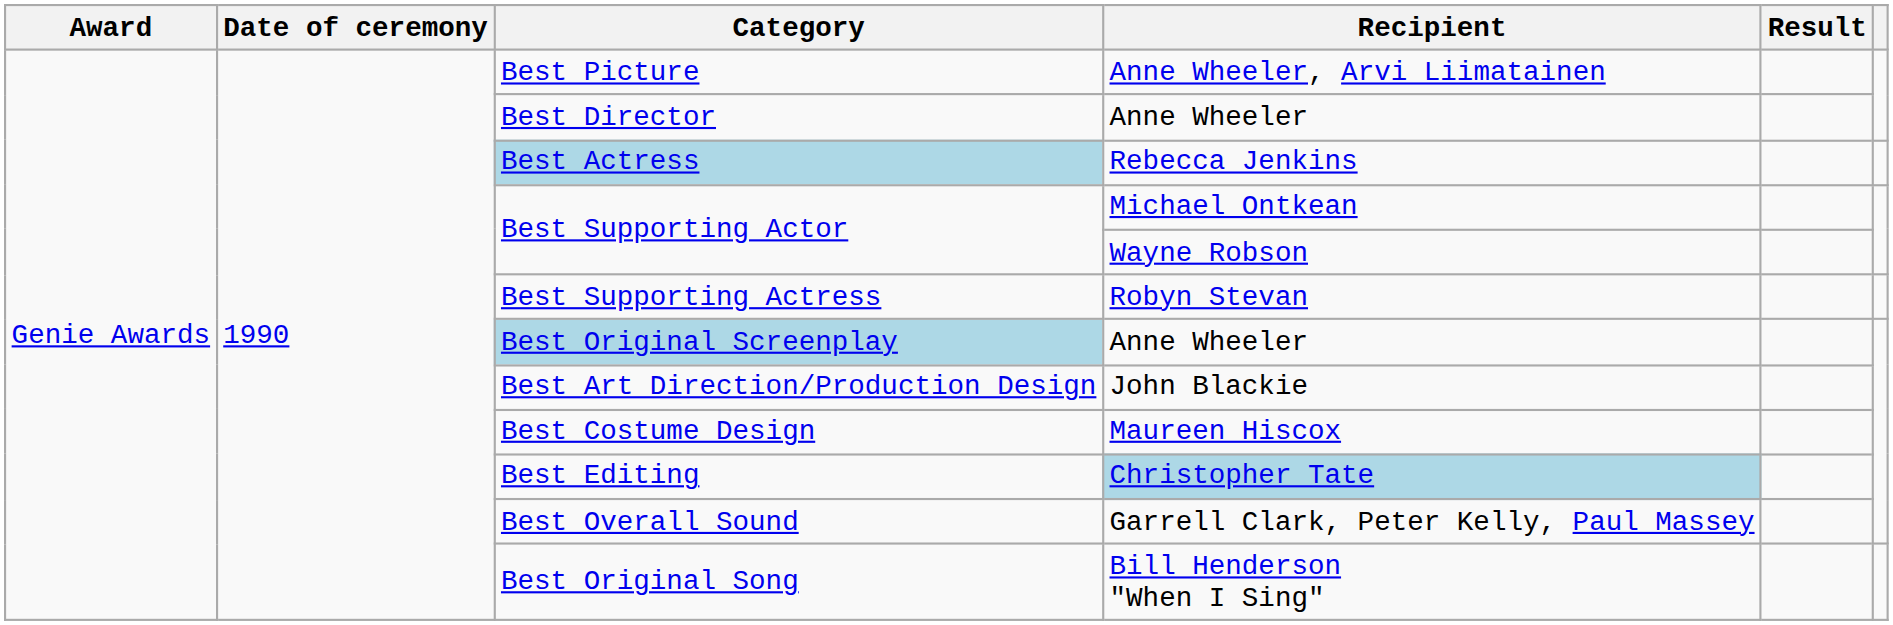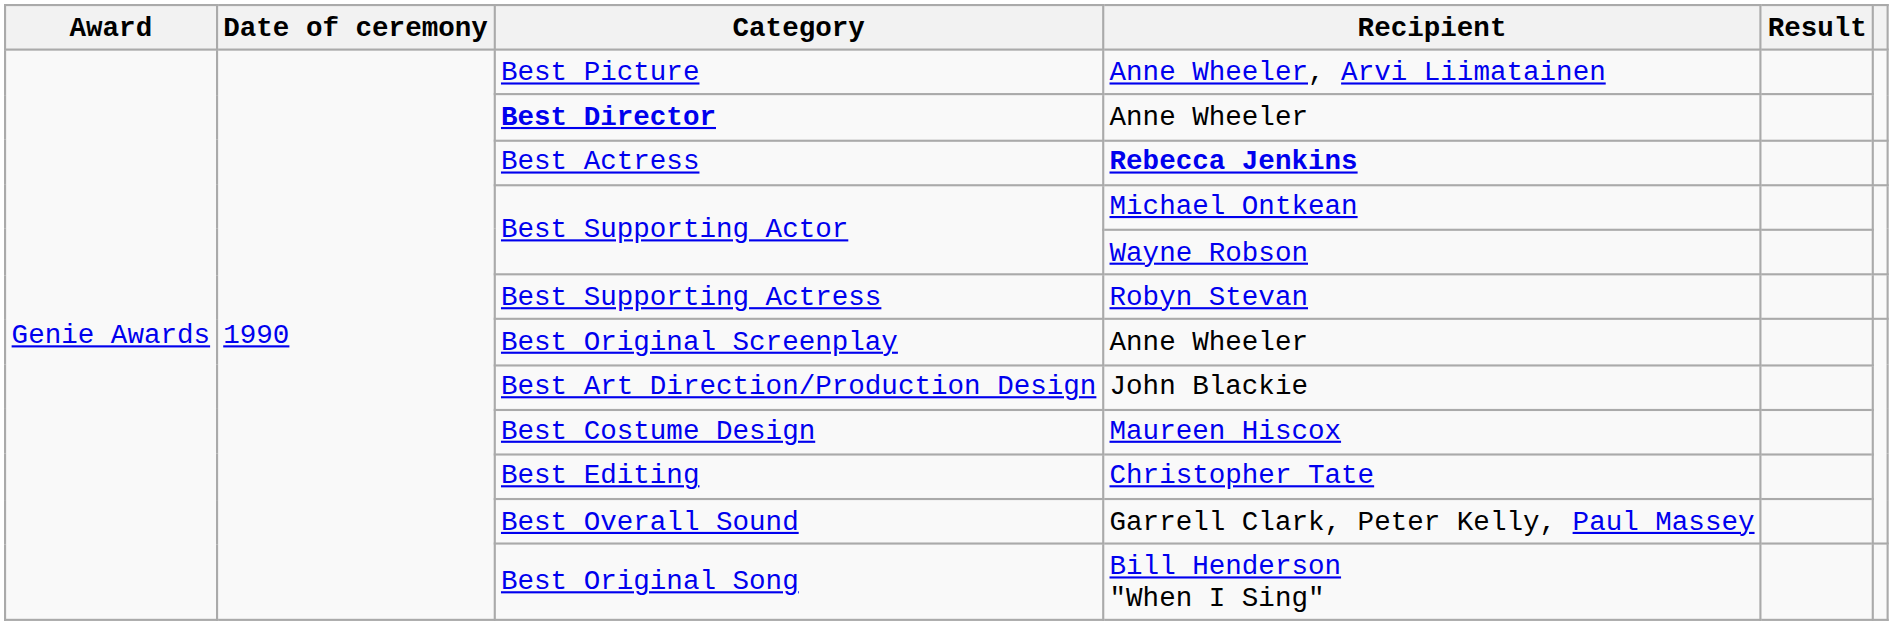(608, 117) normal -> (608, 117) bold
(600, 162) lightblue background -> (600, 162) no background
(1234, 162) normal -> (1234, 162) bold
(699, 342) lightblue background -> (699, 342) no background
(1242, 477) lightblue background -> (1242, 477) no background
